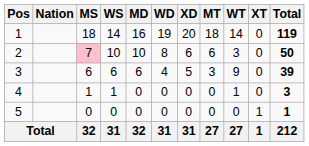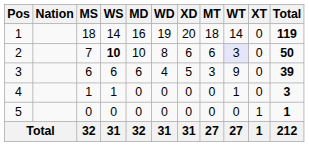(89, 53) pink background -> (89, 53) no background
(114, 53) normal -> (114, 53) bold
(236, 53) no background -> (236, 53) lavender background
